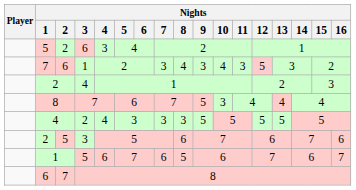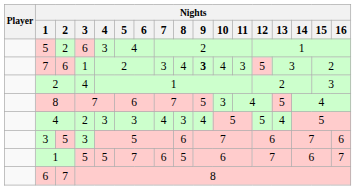(203, 66) normal -> (203, 66) bold
(282, 102) 4 -> (282, 102) 5
(105, 121) 4 -> (105, 121) 3
(164, 121) 3 -> (164, 121) 4
(203, 121) 5 -> (203, 121) 4
(282, 121) 5 -> (282, 121) 4
(45, 139) 2 -> (45, 139) 3
(105, 157) 6 -> (105, 157) 5
